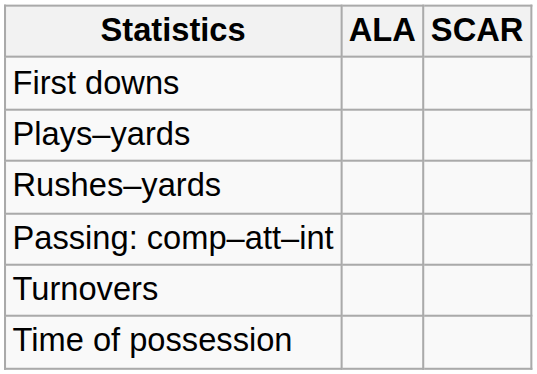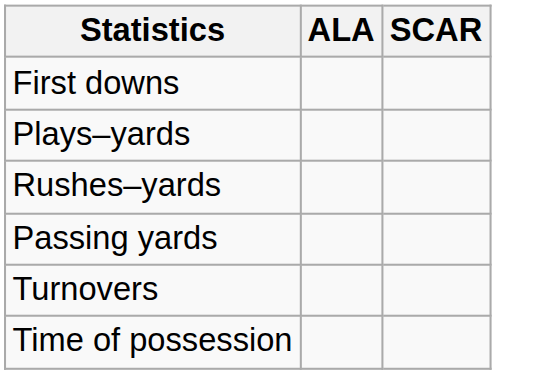+ row: (115, 238)
- row: (173, 238)
